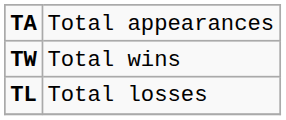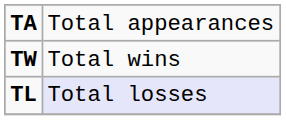(127, 95) no background -> (127, 95) lavender background
